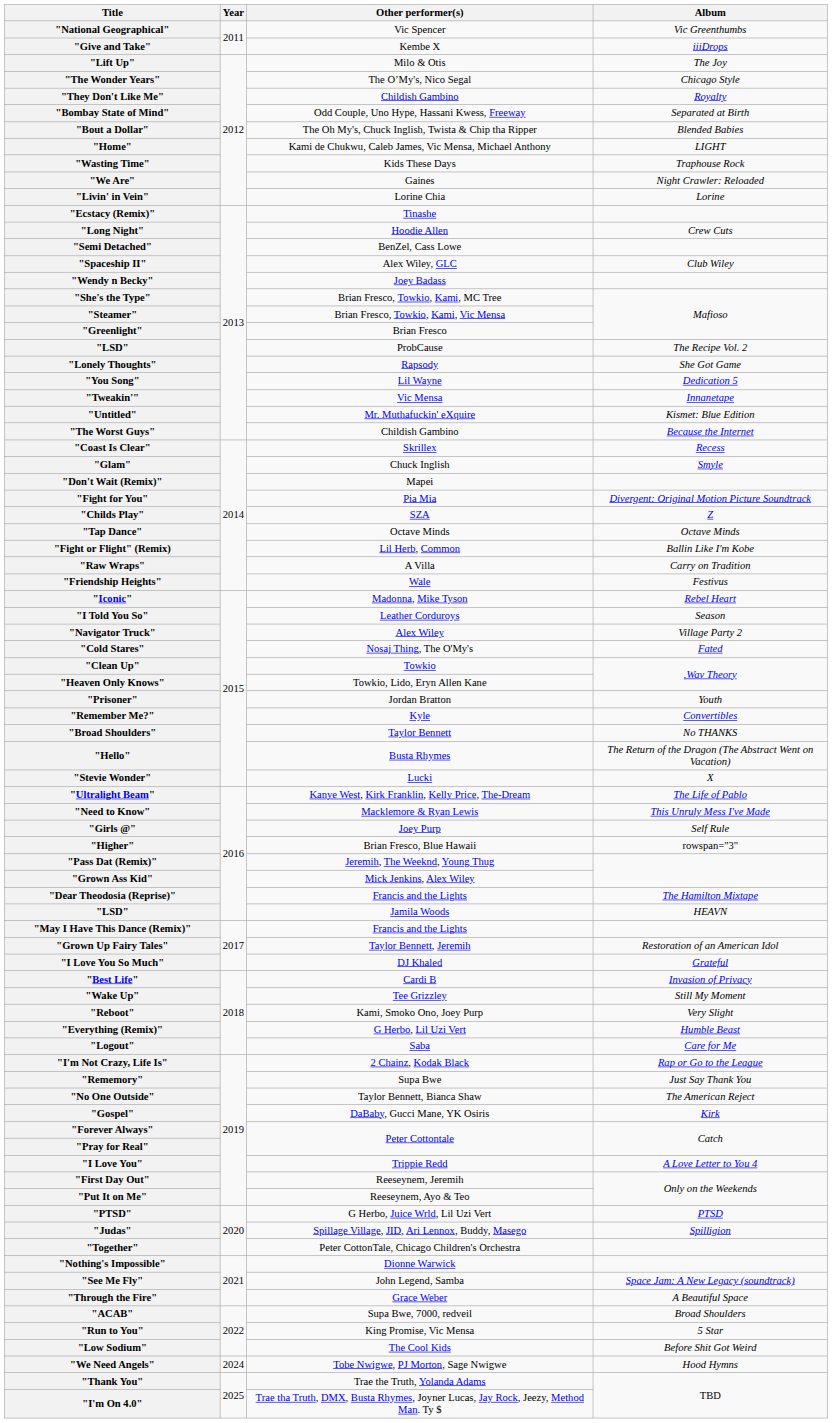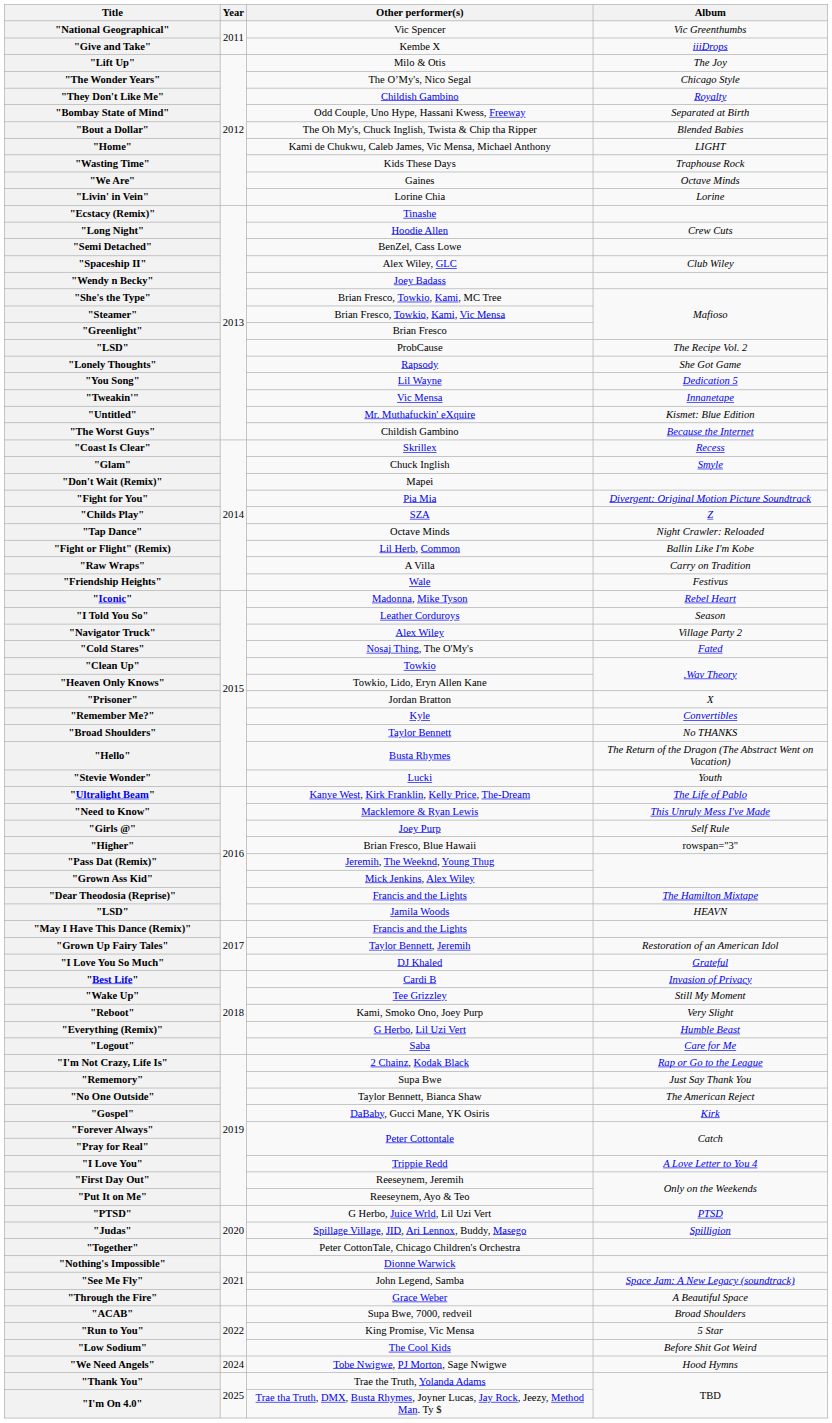(710, 180) Night Crawler: Reloaded -> (710, 180) Octave Minds
(710, 532) Octave Minds -> (710, 532) Night Crawler: Reloaded
(710, 699) Youth -> (710, 699) X
(710, 778) X -> (710, 778) Youth
